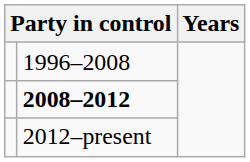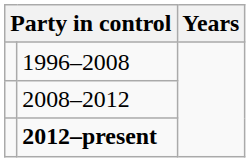(76, 99) bold -> (76, 99) normal
(87, 136) normal -> (90, 136) bold
